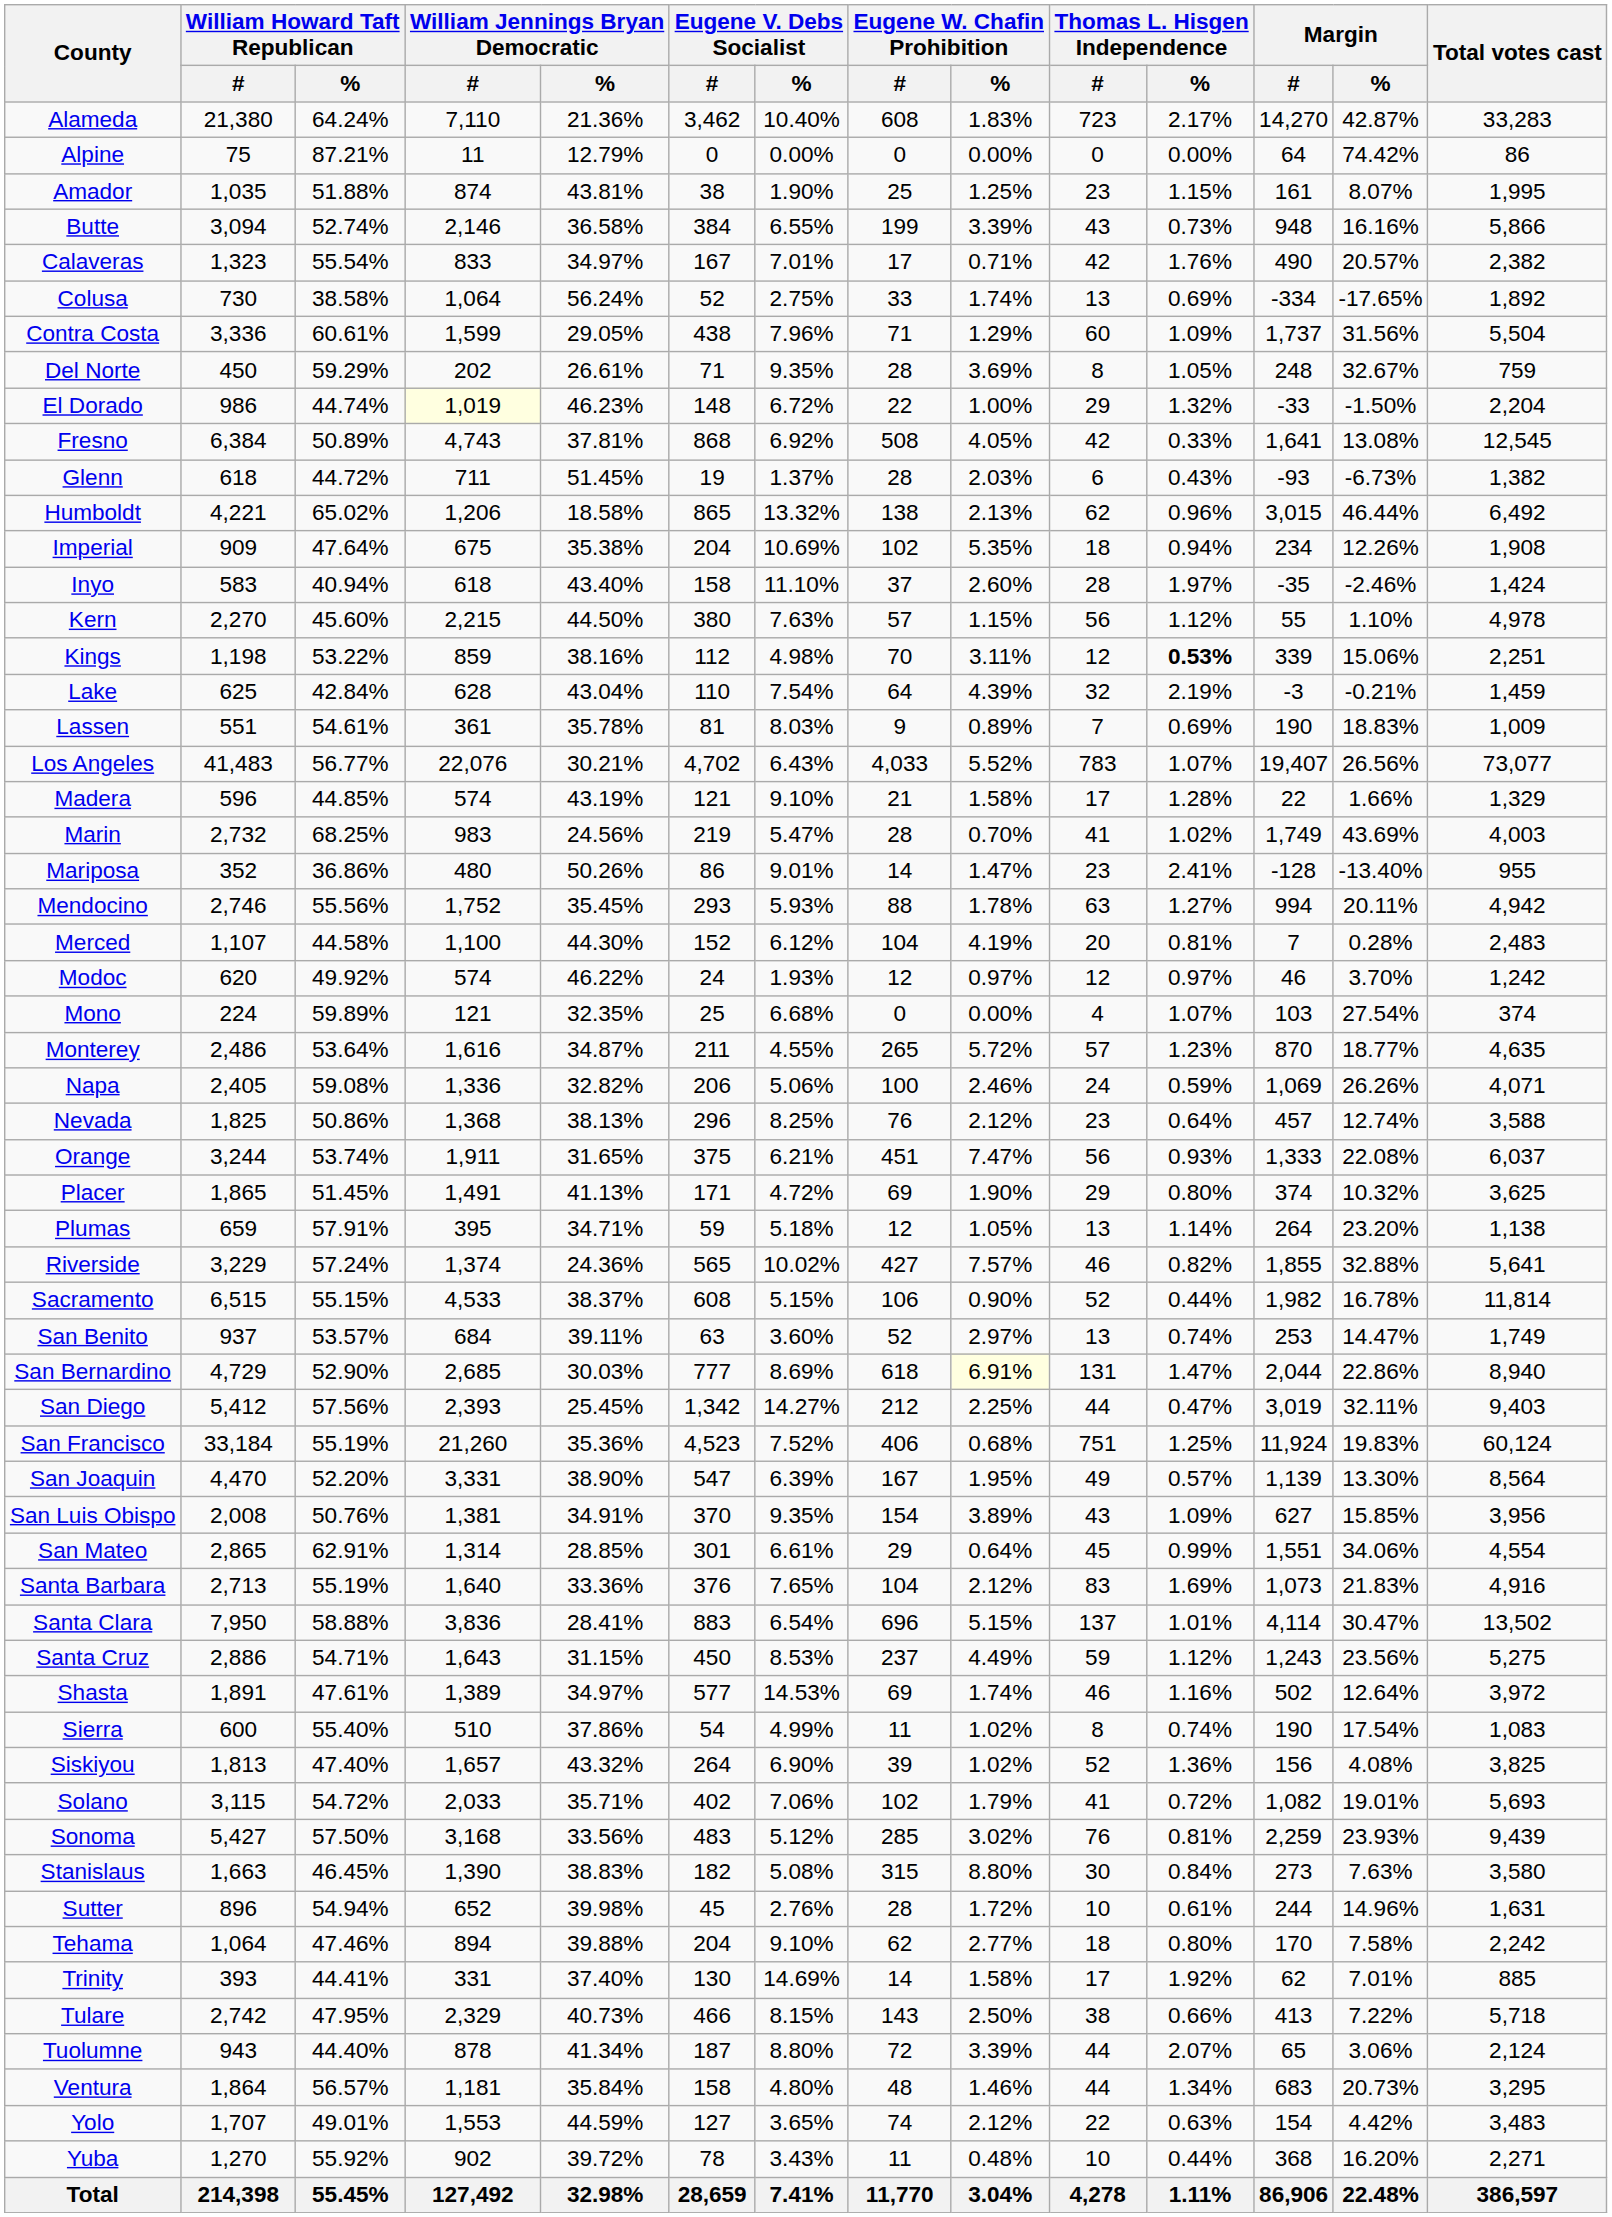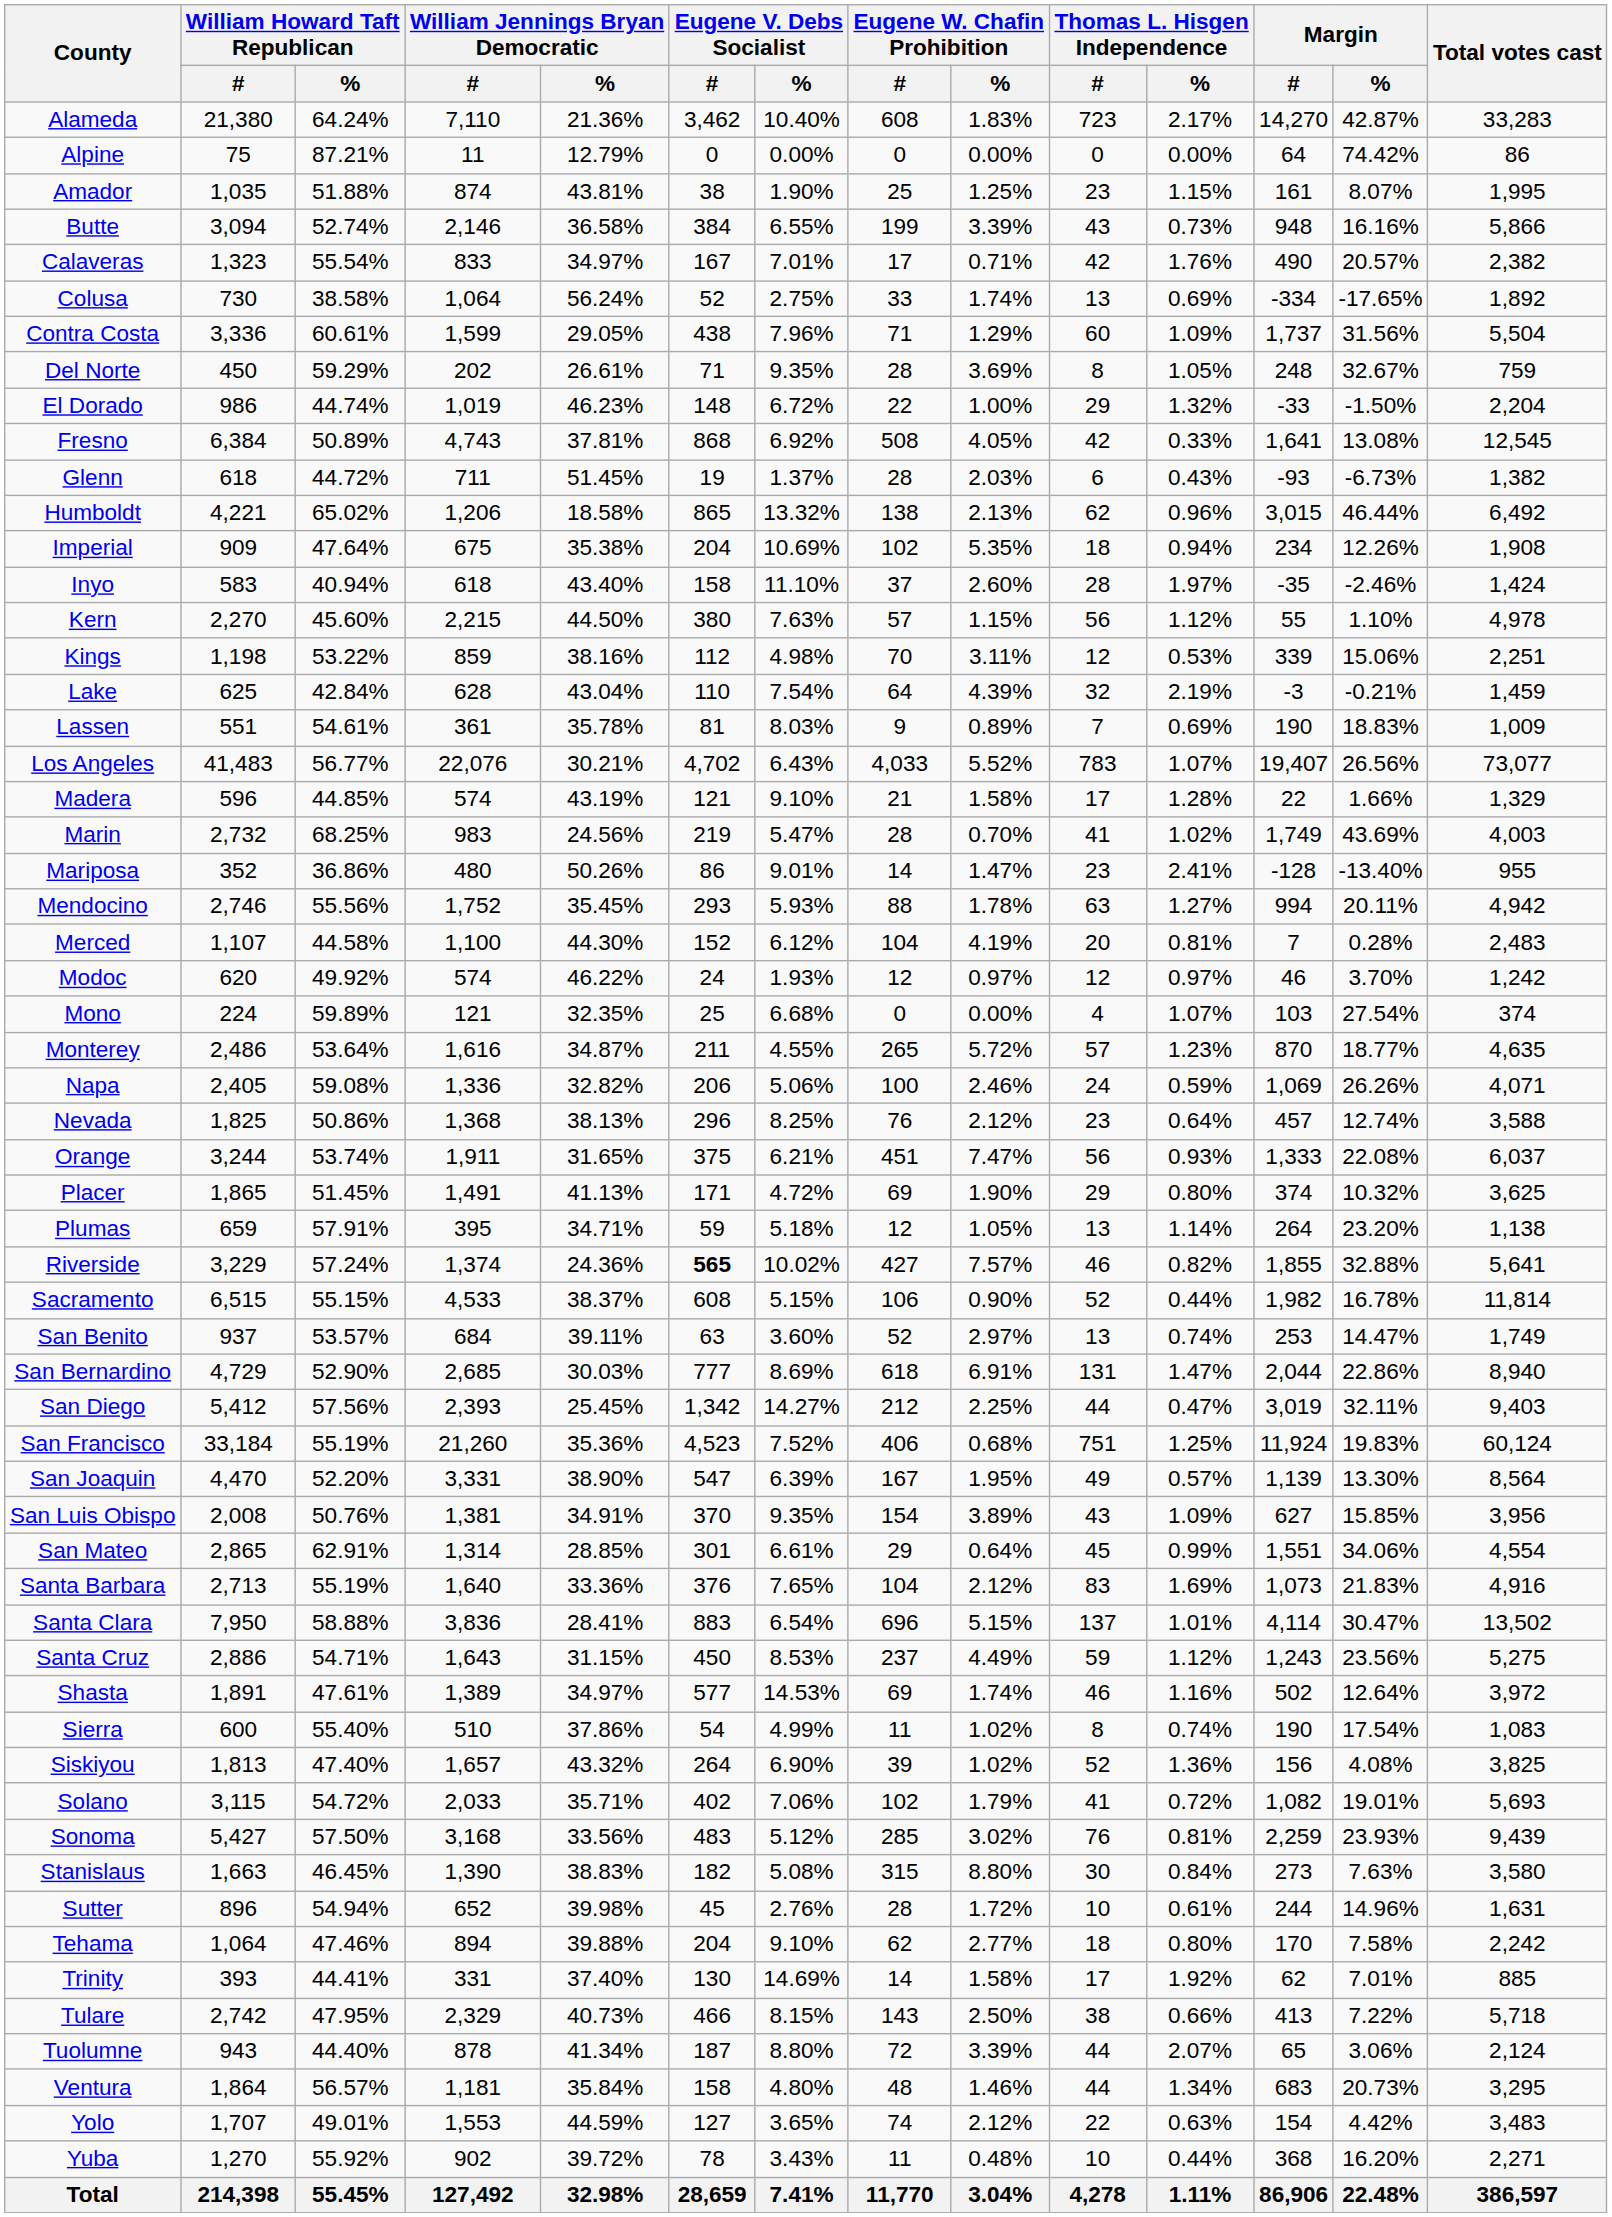(473, 405) lightyellow background -> (473, 405) no background
(1200, 656) bold -> (1200, 656) normal
(712, 1264) normal -> (712, 1264) bold
(1000, 1371) lightyellow background -> (1000, 1371) no background
